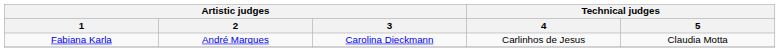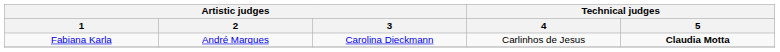(698, 40) normal -> (698, 40) bold
